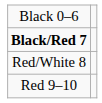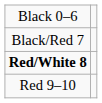(49, 39) bold -> (48, 39) normal
(49, 62) normal -> (48, 62) bold
